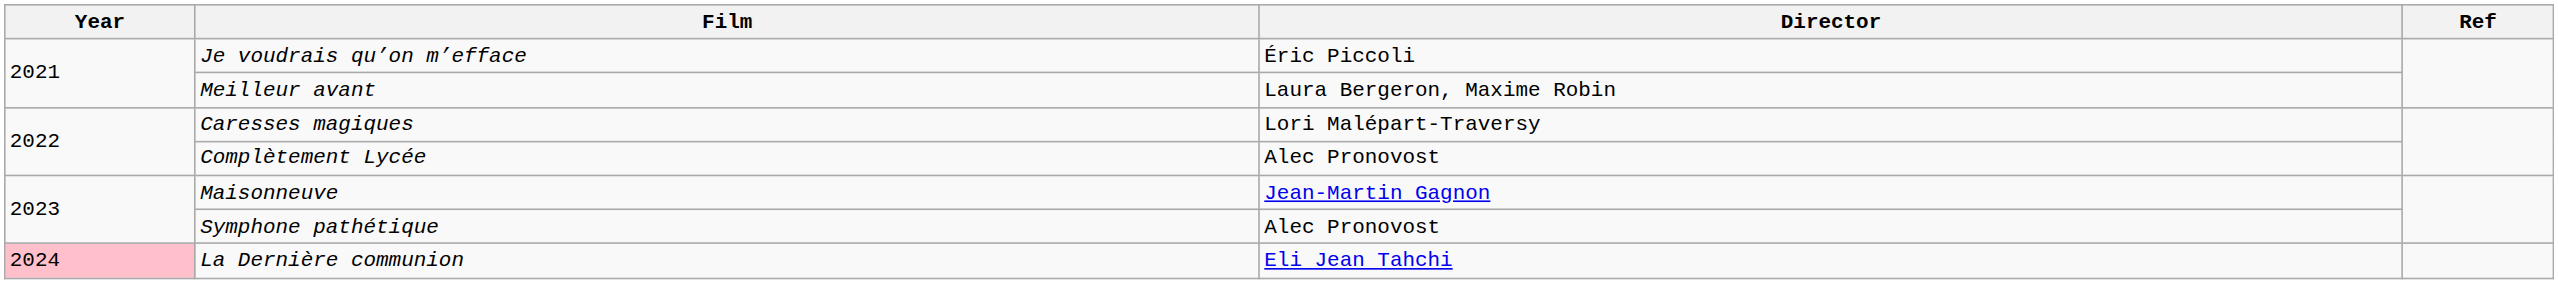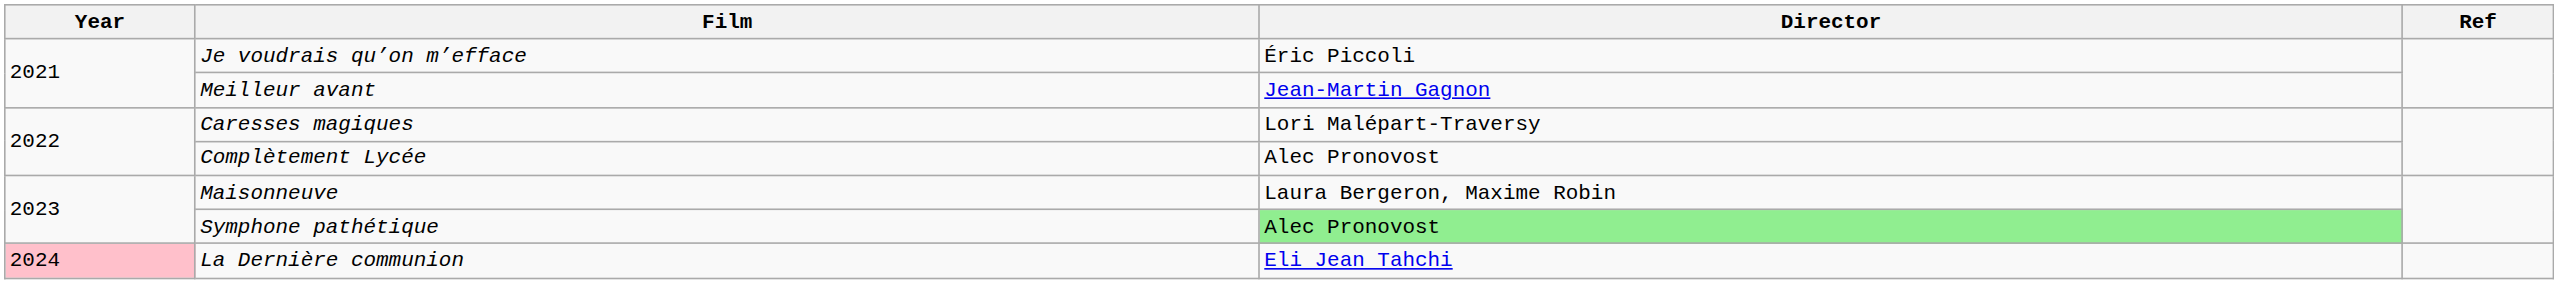(1440, 90) Laura Bergeron, Maxime Robin -> (1377, 90) Jean-Martin Gagnon
(1377, 192) Jean-Martin Gagnon -> (1440, 192) Laura Bergeron, Maxime Robin
(1352, 227) no background -> (1352, 227) lightgreen background
